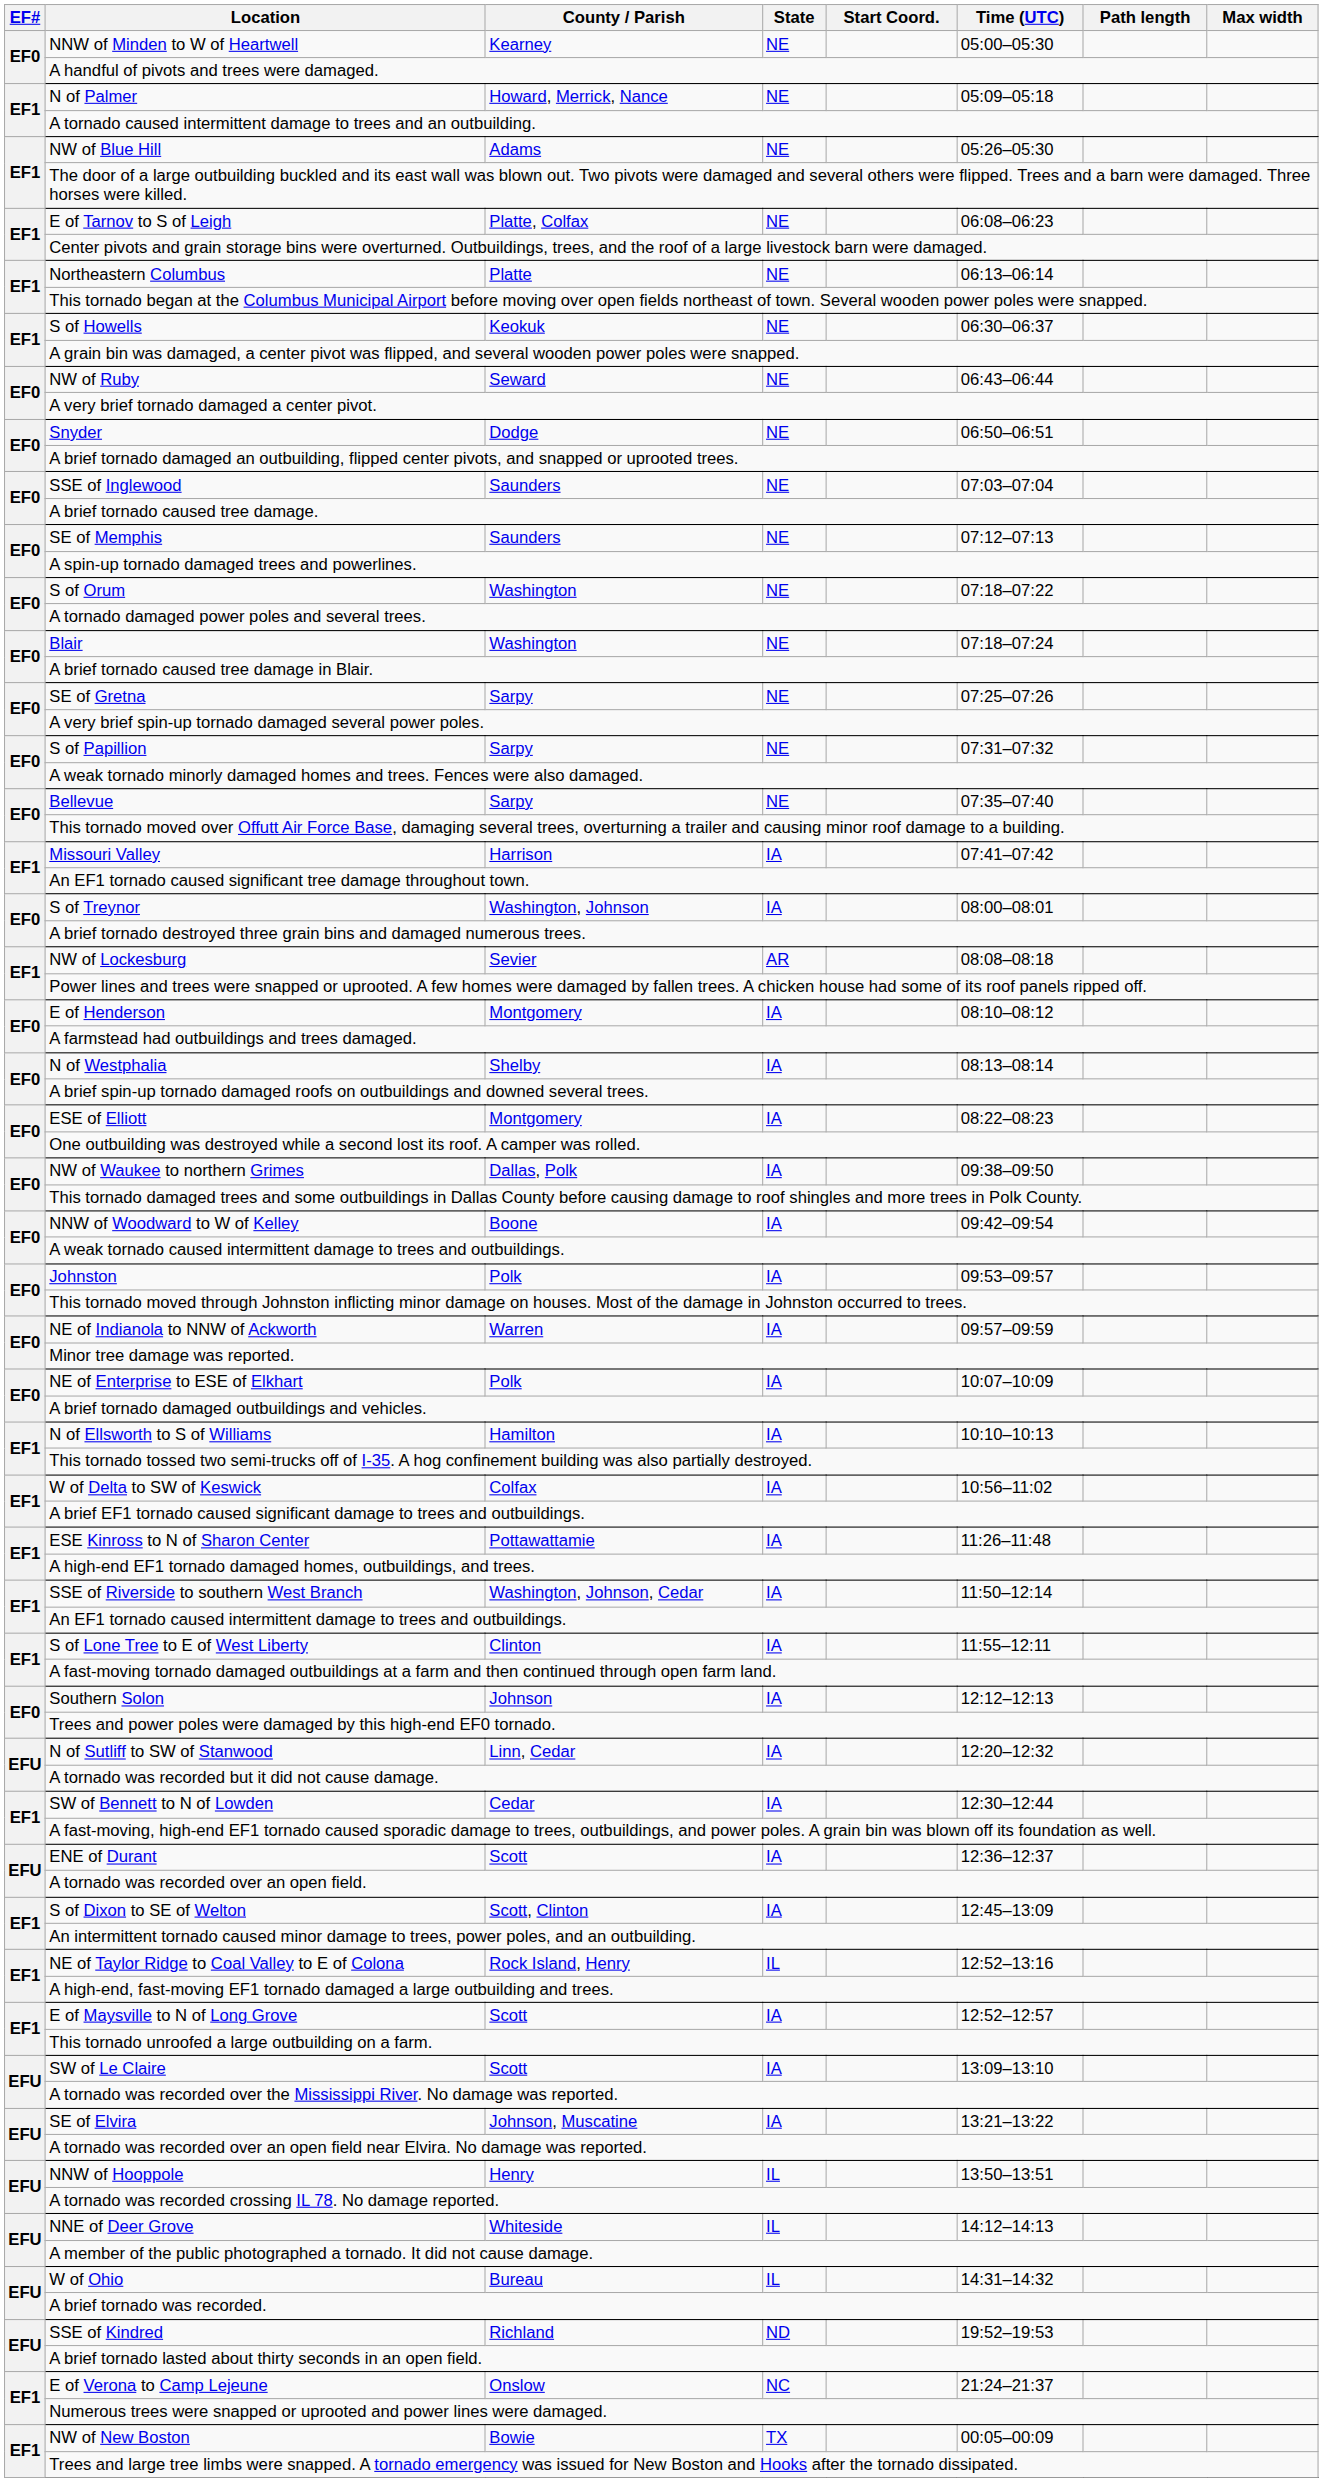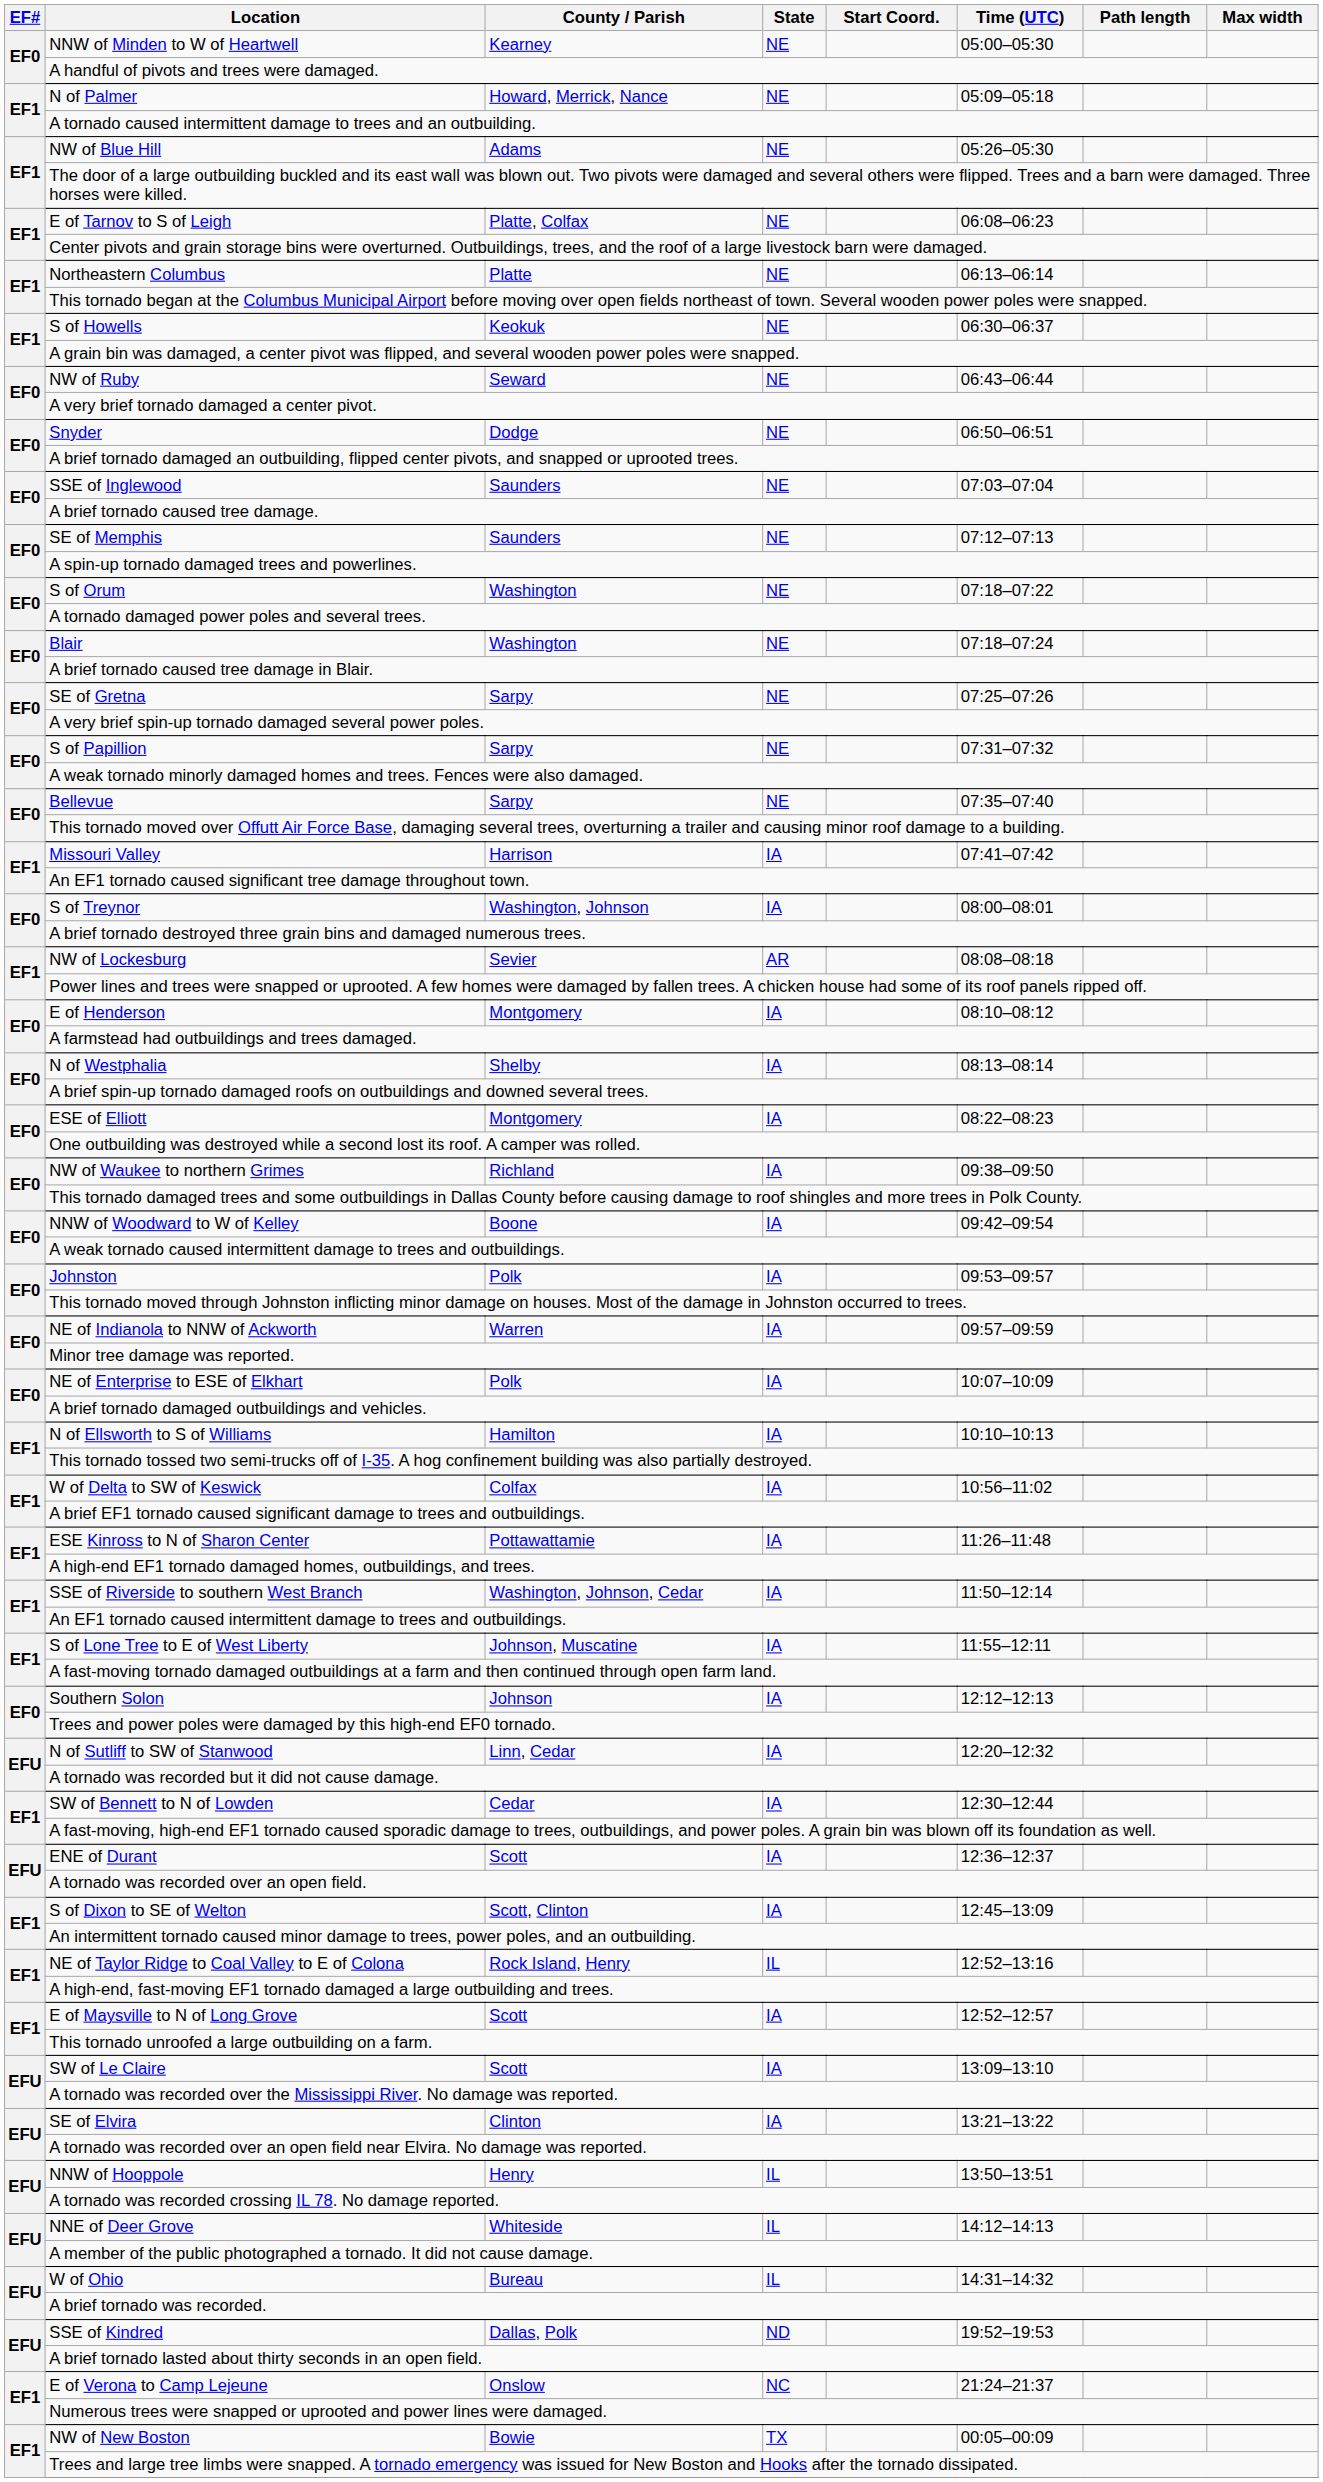(533, 1171) Dallas, Polk -> (522, 1171) Richland
(515, 1646) Clinton -> (563, 1646) Johnson, Muscatine
(563, 2121) Johnson, Muscatine -> (515, 2121) Clinton
(522, 2332) Richland -> (533, 2332) Dallas, Polk
